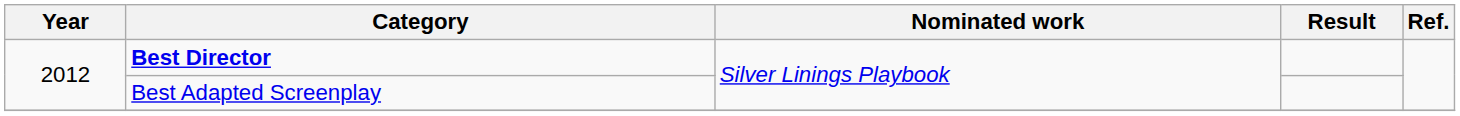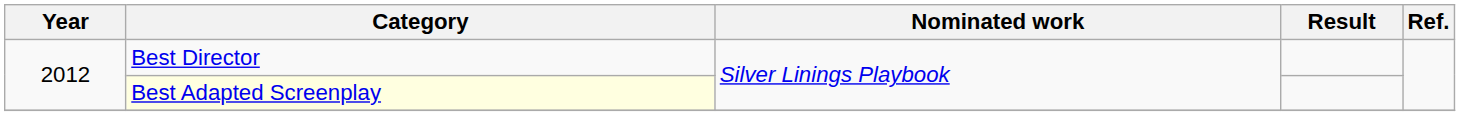(201, 57) bold -> (196, 57) normal
(256, 92) no background -> (256, 92) lightyellow background
